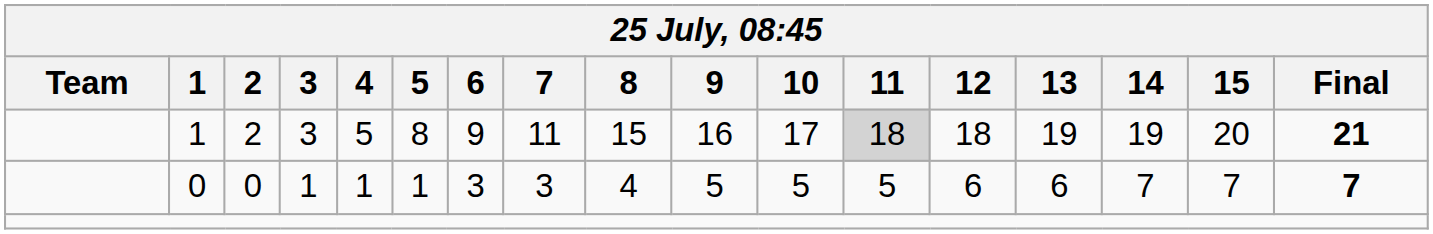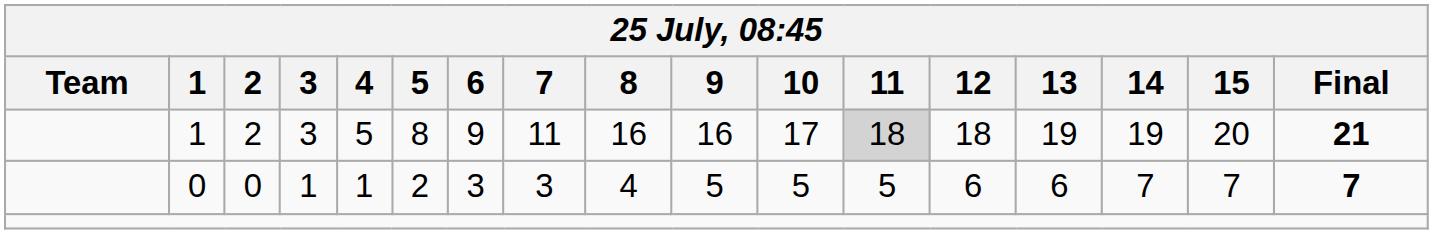(629, 134) 15 -> (629, 134) 16
(420, 186) 1 -> (420, 186) 2
